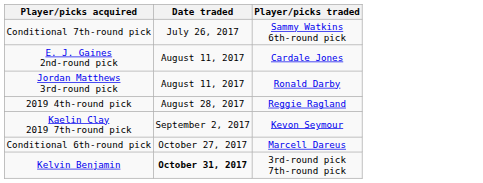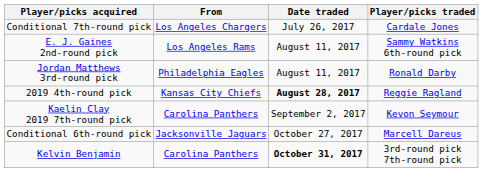+ column: (211, 12)
(307, 32) Sammy Watkins 6th-round pick -> (423, 27) Cardale Jones
(307, 58) Cardale Jones -> (423, 47) Sammy Watkins 6th-round pick
(203, 104) normal -> (318, 93) bold
